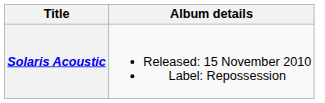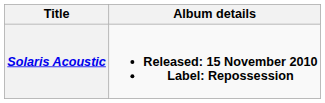(211, 68) normal -> (215, 68) bold
